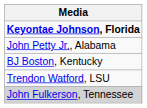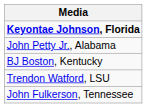(70, 95) lightgrey background -> (70, 95) no background
